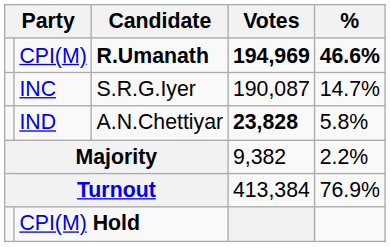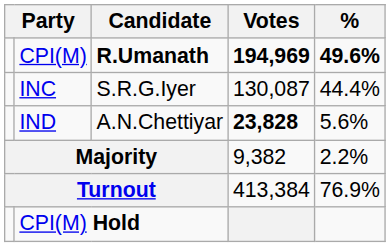(350, 55) 46.6% -> (350, 55) 49.6%
(271, 88) 190,087 -> (271, 88) 130,087
(350, 88) 14.7% -> (350, 88) 44.4%
(344, 122) 5.8% -> (344, 122) 5.6%
